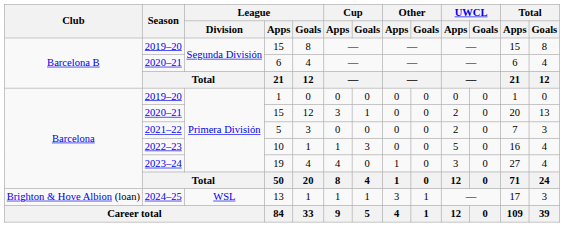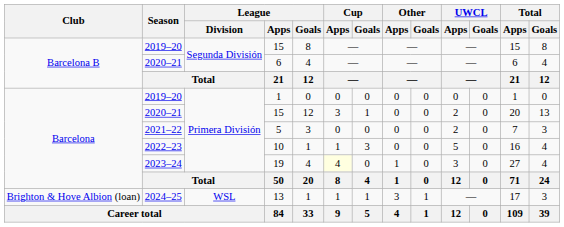(338, 163) no background -> (338, 163) lightyellow background
